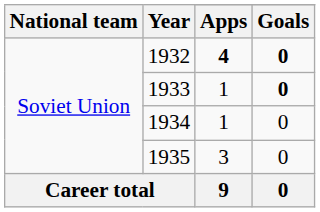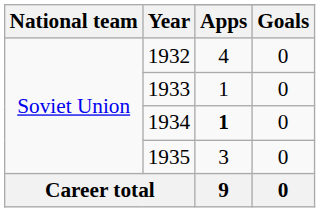(224, 55) bold -> (224, 55) normal
(283, 55) bold -> (283, 55) normal
(283, 88) bold -> (283, 88) normal
(224, 122) normal -> (224, 122) bold
